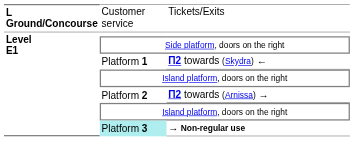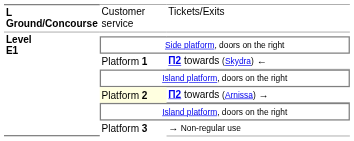(124, 95) no background -> (124, 95) lightyellow background
(124, 128) paleturquoise background -> (124, 128) no background
(207, 128) bold -> (205, 128) normal
